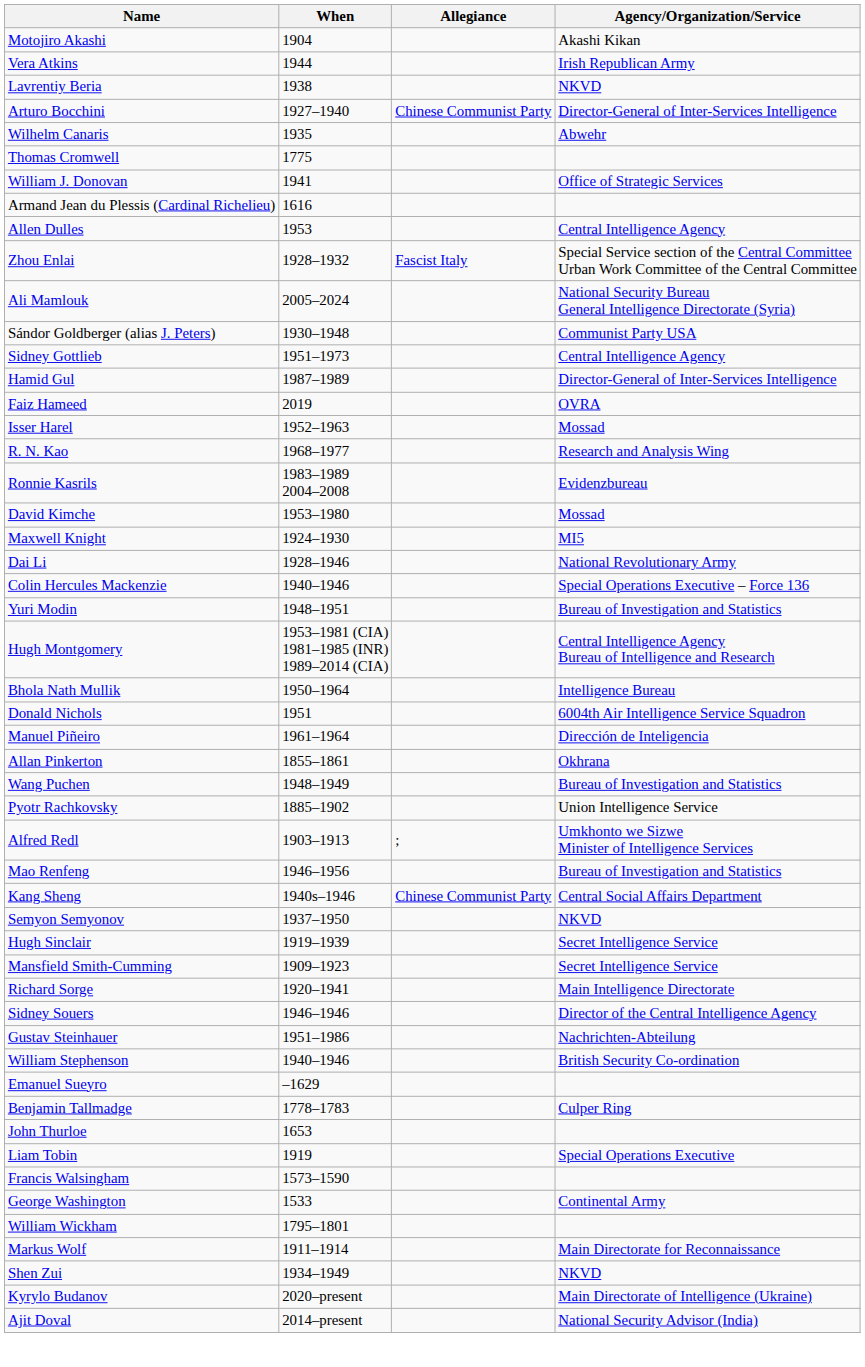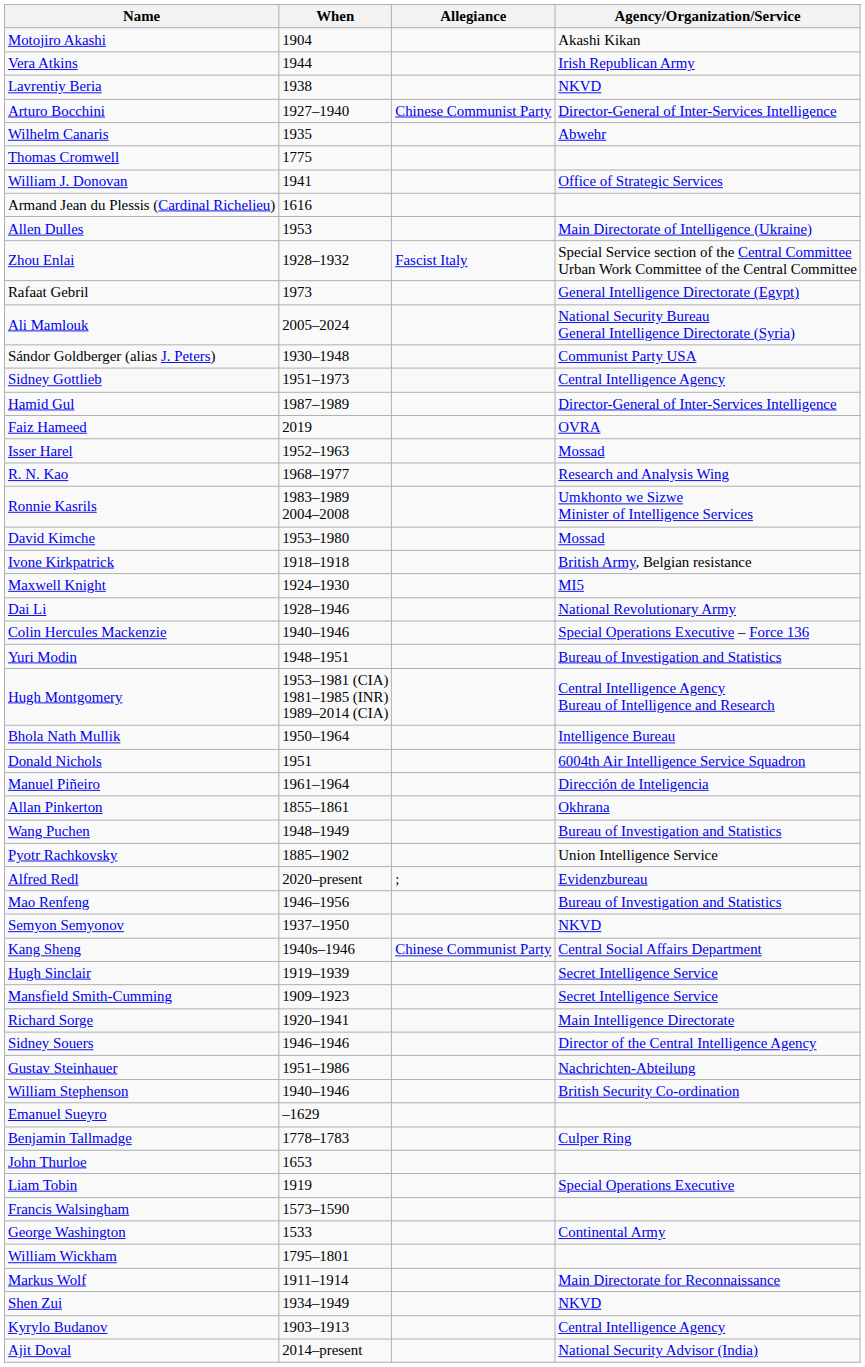(642, 228) Central Intelligence Agency -> (685, 228) Main Directorate of Intelligence (Ukraine)
+ row: (48, 292)
(603, 482) Evidenzbureau -> (656, 506) Umkhonto we Sizwe Minister of Intelligence Services
+ row: (61, 562)
(316, 839) 1903–1913 -> (322, 878) 2020–present
(656, 839) Umkhonto we Sizwe Minister of Intelligence Services -> (603, 878) Evidenzbureau
rows swapped: (66, 919) <-> (44, 895)
(322, 1296) 2020–present -> (316, 1327) 1903–1913
(685, 1296) Main Directorate of Intelligence (Ukraine) -> (642, 1327) Central Intelligence Agency
